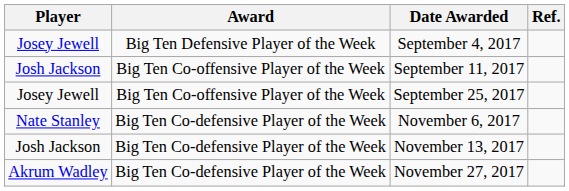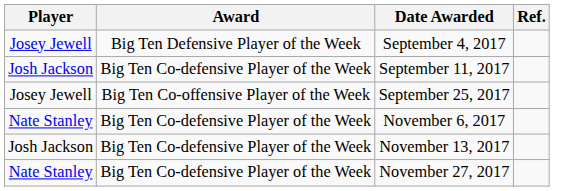(251, 69) Big Ten Co-offensive Player of the Week -> (236, 69) Big Ten Co-defensive Player of the Week
(58, 172) Akrum Wadley -> (51, 172) Nate Stanley
